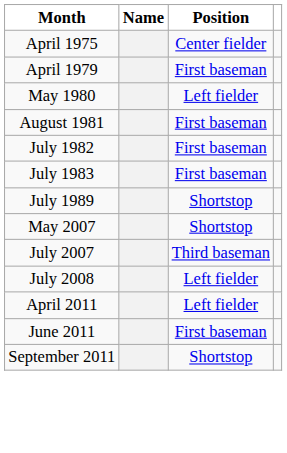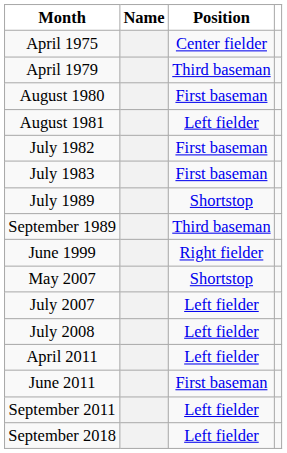(221, 69) First baseman -> (221, 69) Third baseman
- row: (62, 95)
+ row: (62, 95)
(221, 122) First baseman -> (221, 122) Left fielder
+ row: (62, 226)
+ row: (62, 252)
(221, 252) Third baseman -> (221, 305) Left fielder
(221, 357) Shortstop -> (221, 409) Left fielder
+ row: (62, 435)
